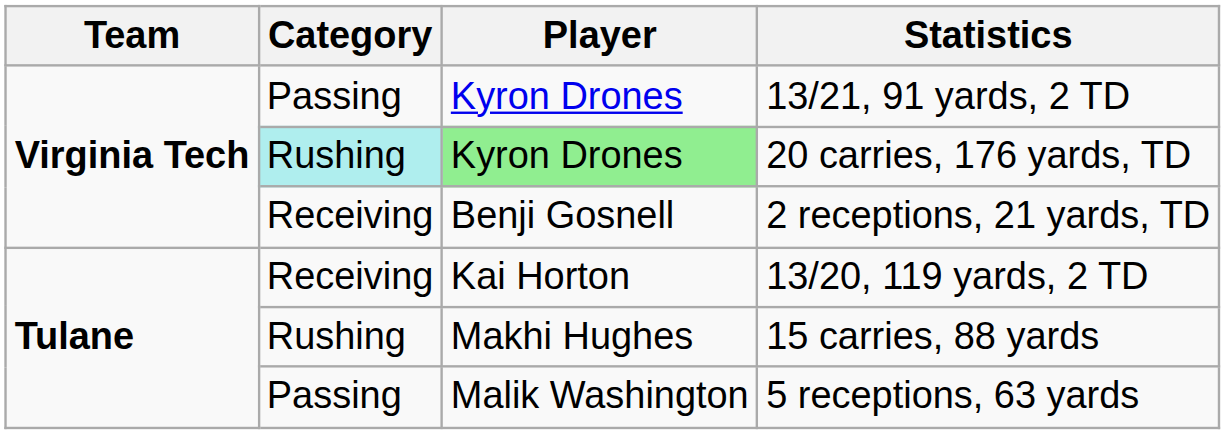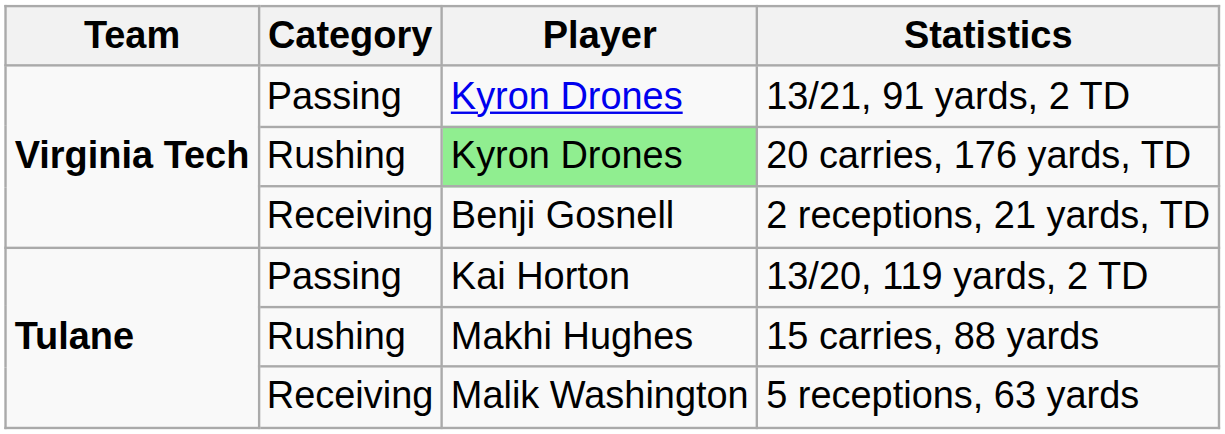(336, 155) paleturquoise background -> (336, 155) no background
(350, 276) Receiving -> (334, 276) Passing
(334, 396) Passing -> (350, 396) Receiving
